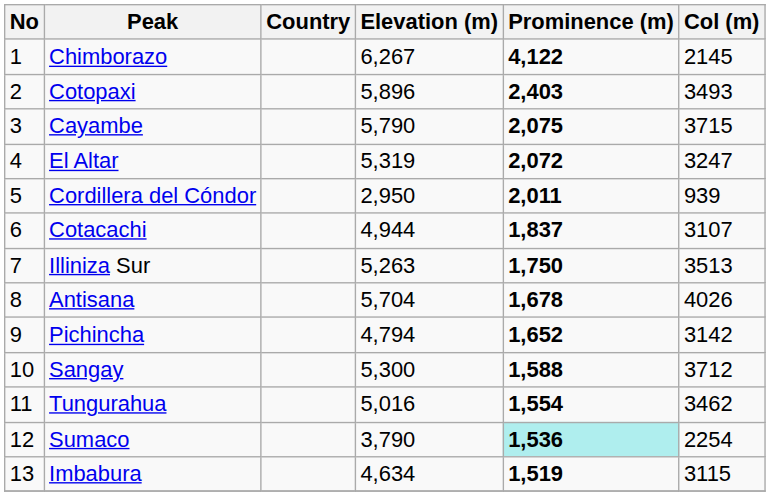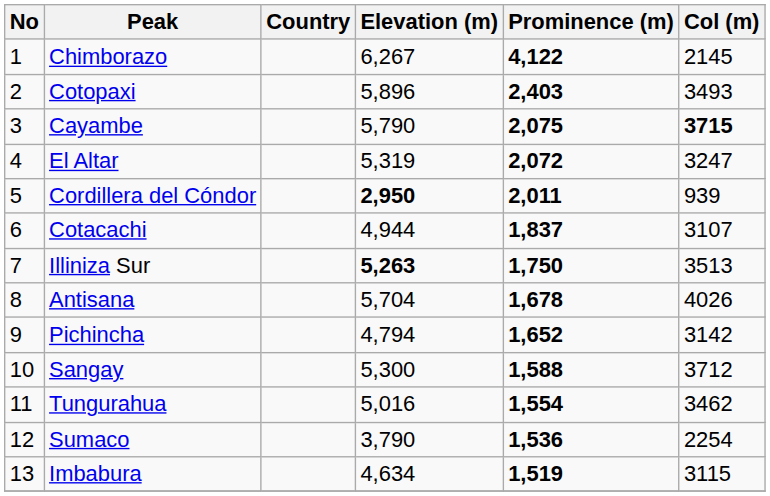(708, 126) normal -> (708, 126) bold
(388, 195) normal -> (388, 195) bold
(388, 265) normal -> (388, 265) bold
(536, 439) paleturquoise background -> (536, 439) no background
